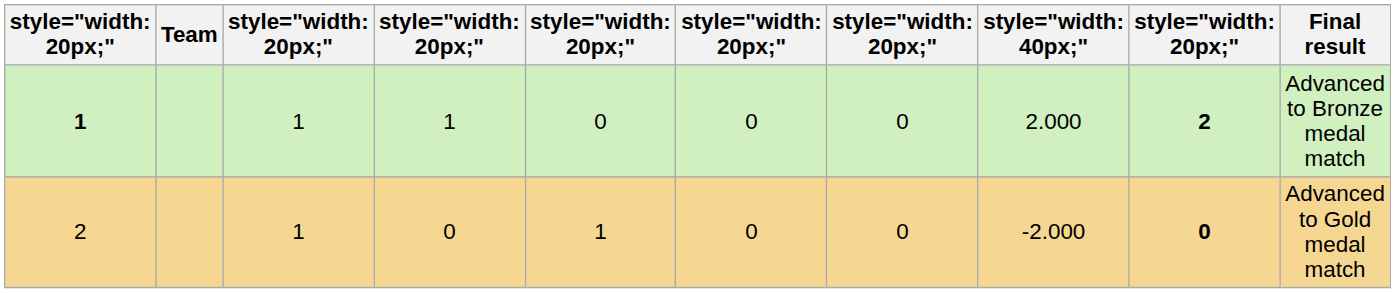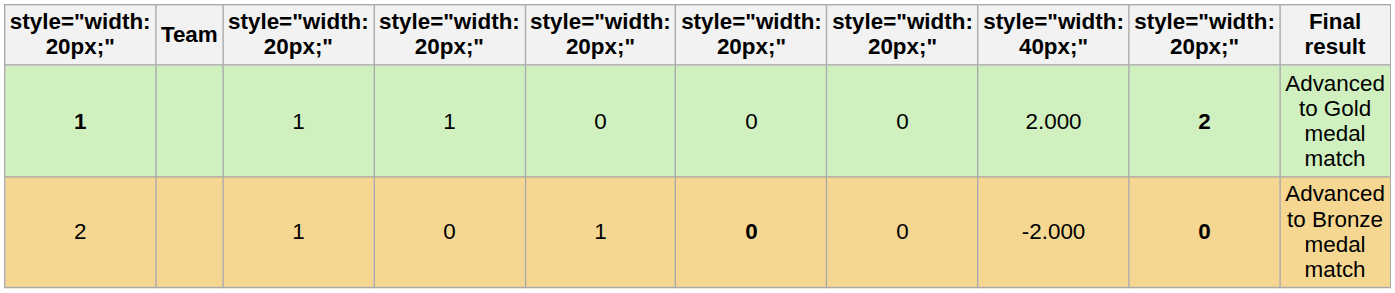(1335, 120) Advanced to Bronze medal match -> (1335, 120) Advanced to Gold medal match
(751, 231) normal -> (751, 231) bold
(1335, 231) Advanced to Gold medal match -> (1335, 231) Advanced to Bronze medal match
